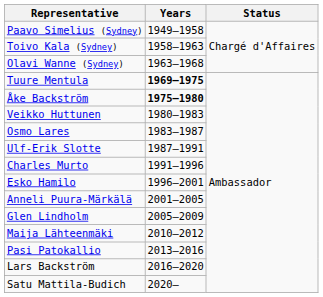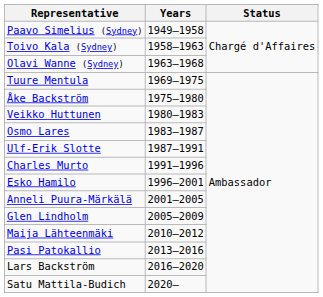(176, 81) bold -> (176, 81) normal
(176, 98) bold -> (176, 98) normal
